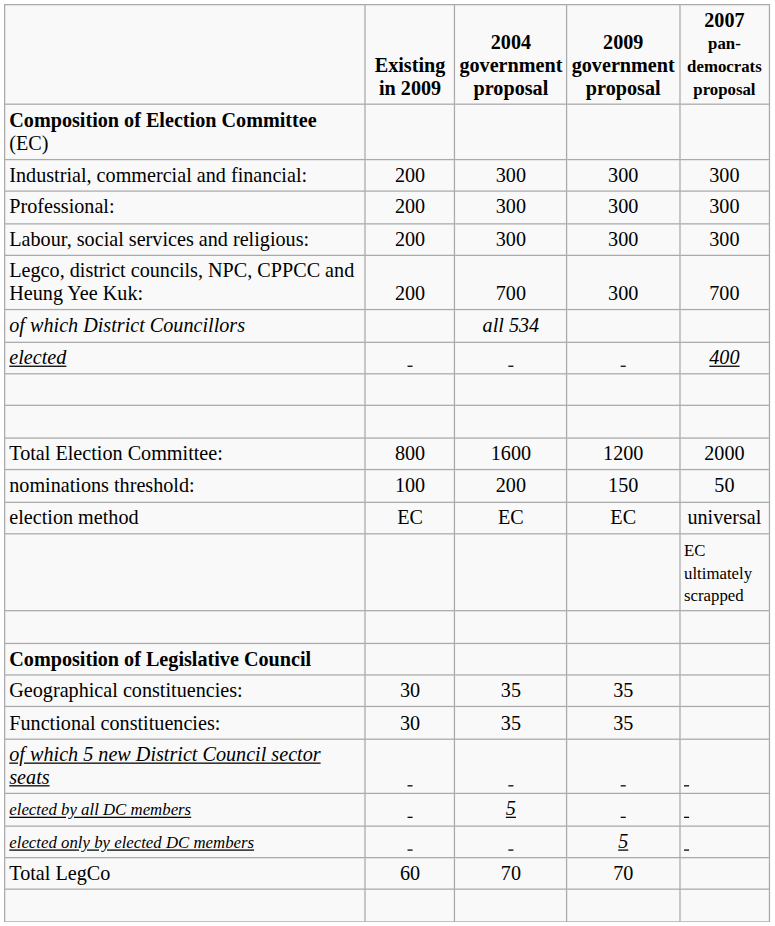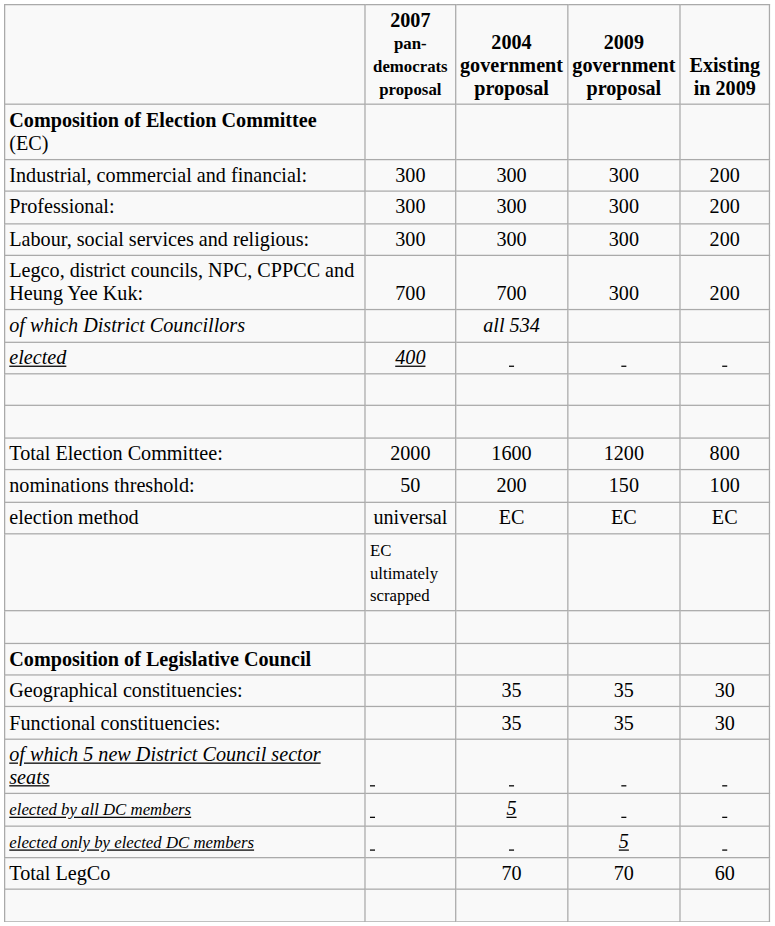columns swapped: (410, 77) <-> (724, 54)
